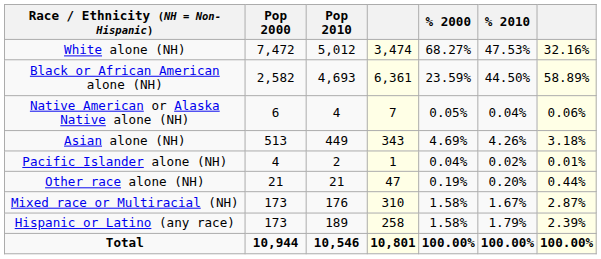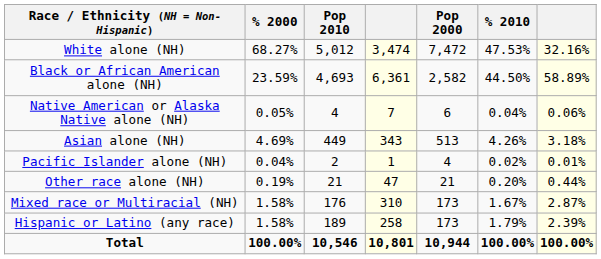columns swapped: (276, 22) <-> (448, 22)
